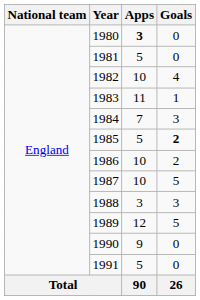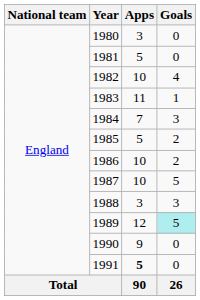(139, 35) bold -> (139, 35) normal
(176, 139) bold -> (176, 139) normal
(176, 222) no background -> (176, 222) paleturquoise background
(139, 264) normal -> (139, 264) bold
